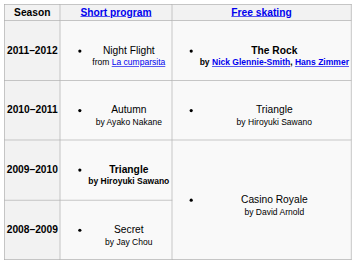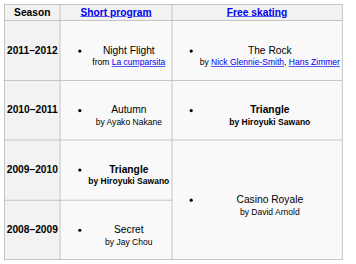(262, 56) bold -> (257, 56) normal
(262, 116) normal -> (257, 116) bold
